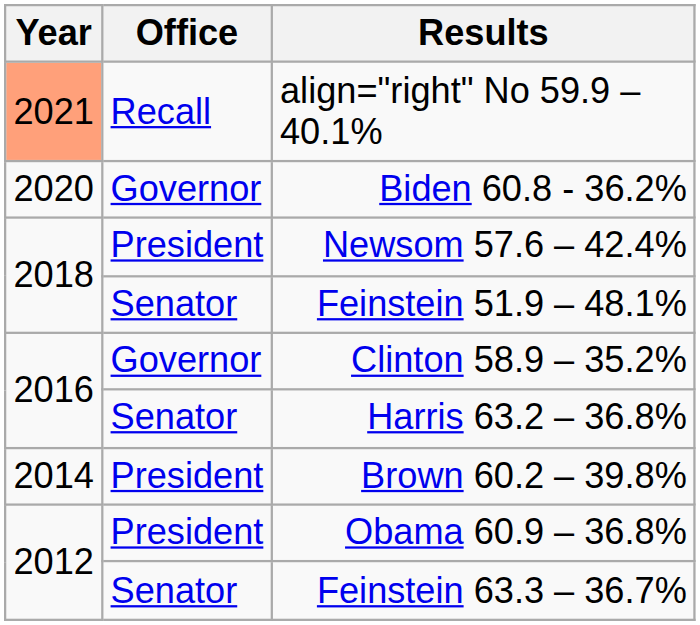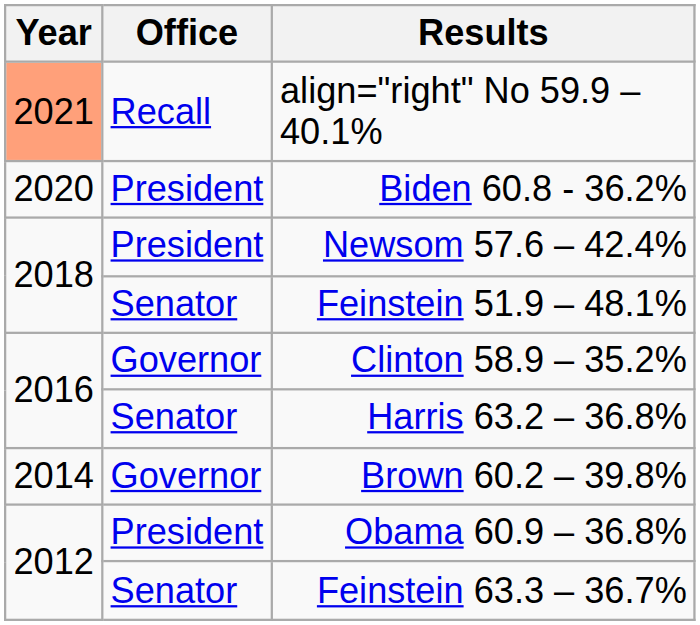(186, 188) Governor -> (187, 188) President
(187, 475) President -> (186, 475) Governor
